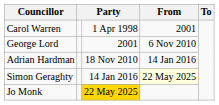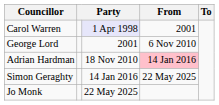(115, 28) no background -> (115, 28) lavender background
(172, 60) no background -> (172, 60) pink background
(169, 76) lightyellow background -> (169, 76) no background
(111, 92) gold background -> (111, 92) no background
